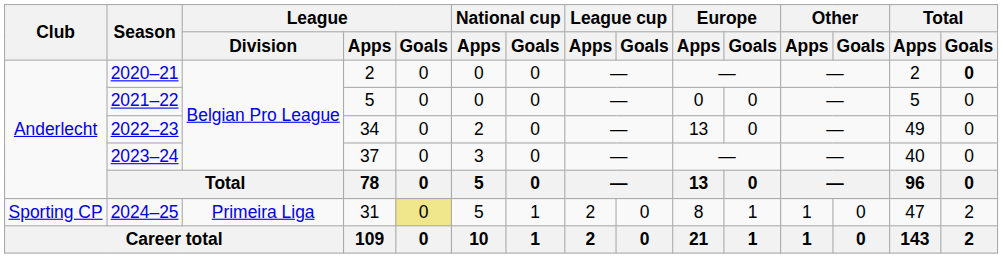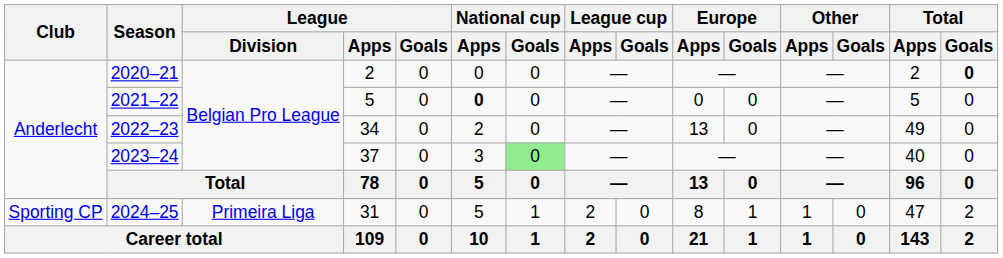(479, 101) normal -> (479, 101) bold
(535, 156) no background -> (535, 156) lightgreen background
(424, 211) khaki background -> (424, 211) no background
